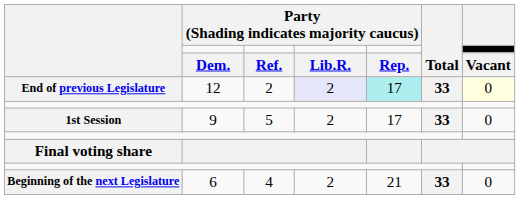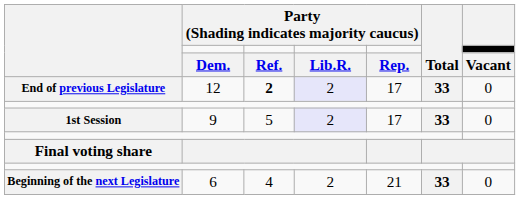(269, 88) normal -> (269, 88) bold
(394, 88) paleturquoise background -> (394, 88) no background
(488, 88) lightyellow background -> (488, 88) no background
(330, 119) no background -> (330, 119) lavender background
